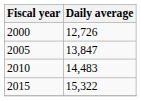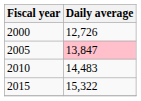(82, 50) no background -> (82, 50) pink background
